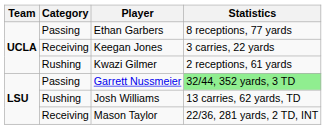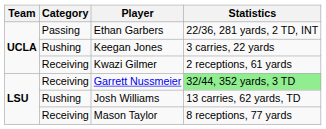(239, 30) 8 receptions, 77 yards -> (252, 30) 22/36, 281 yards, 2 TD, INT
(65, 47) Receiving -> (61, 47) Rushing
(61, 64) Rushing -> (65, 64) Receiving
(61, 81) Passing -> (65, 81) Receiving
(252, 115) 22/36, 281 yards, 2 TD, INT -> (239, 115) 8 receptions, 77 yards
